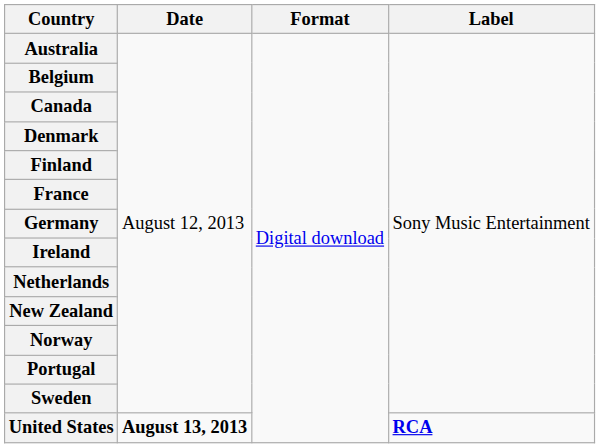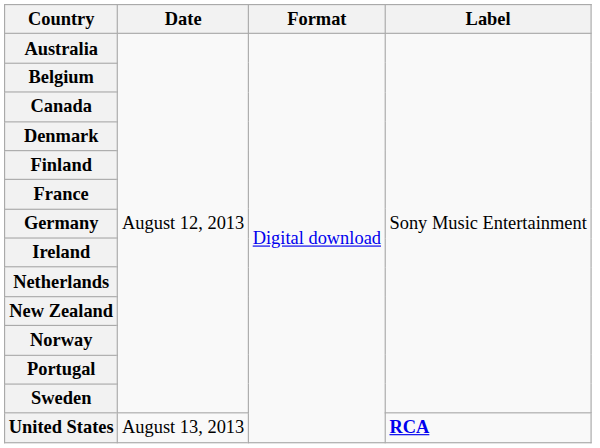(185, 427) bold -> (183, 427) normal
